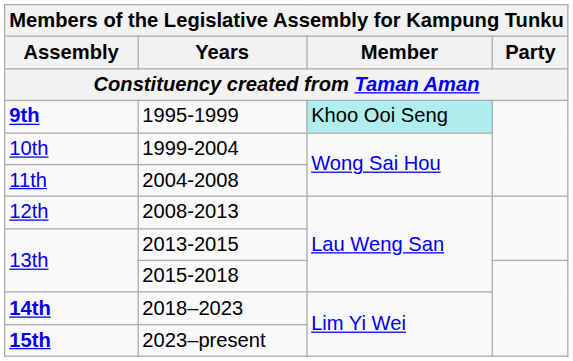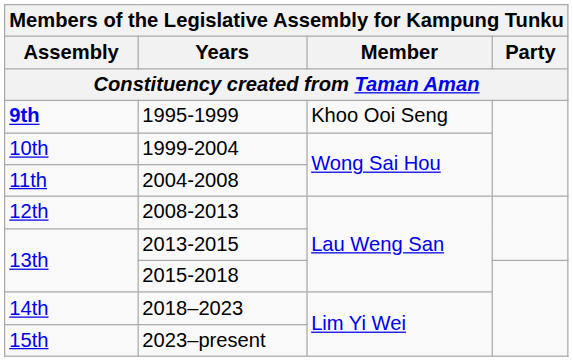(379, 116) paleturquoise background -> (379, 116) no background
(30, 308) bold -> (29, 308) normal
(30, 340) bold -> (29, 340) normal
